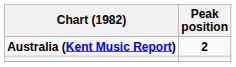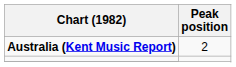(205, 46) bold -> (205, 46) normal
